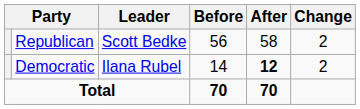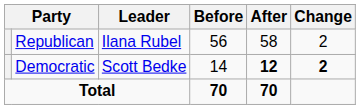(144, 41) Scott Bedke -> (142, 41) Ilana Rubel
(142, 66) Ilana Rubel -> (144, 66) Scott Bedke
(323, 66) normal -> (323, 66) bold
